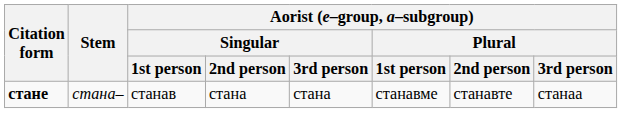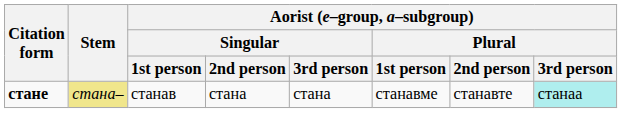(98, 94) no background -> (98, 94) khaki background
(560, 94) no background -> (560, 94) paleturquoise background
